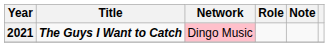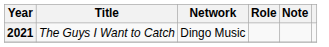(110, 32) bold -> (107, 32) normal
(220, 32) pink background -> (213, 32) no background
